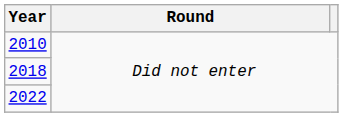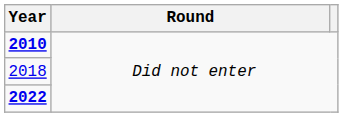(28, 44) normal -> (28, 44) bold
(28, 98) normal -> (28, 98) bold
